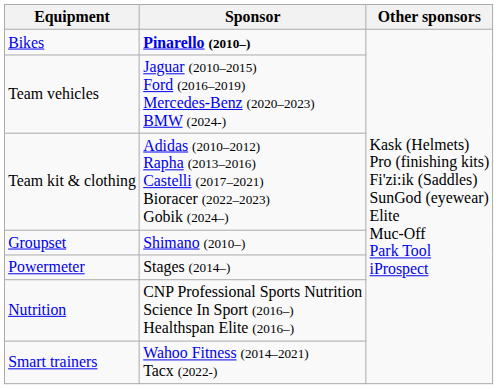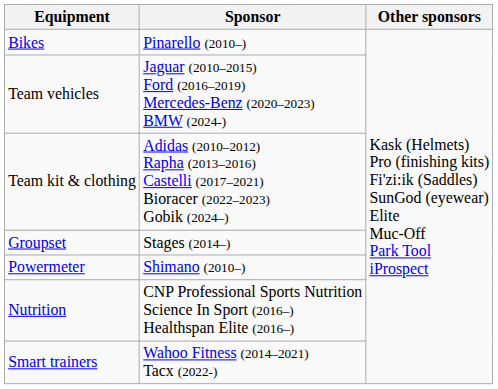(197, 42) bold -> (195, 42) normal
(194, 242) Shimano (2010–) -> (187, 242) Stages (2014–)
(187, 267) Stages (2014–) -> (194, 267) Shimano (2010–)
